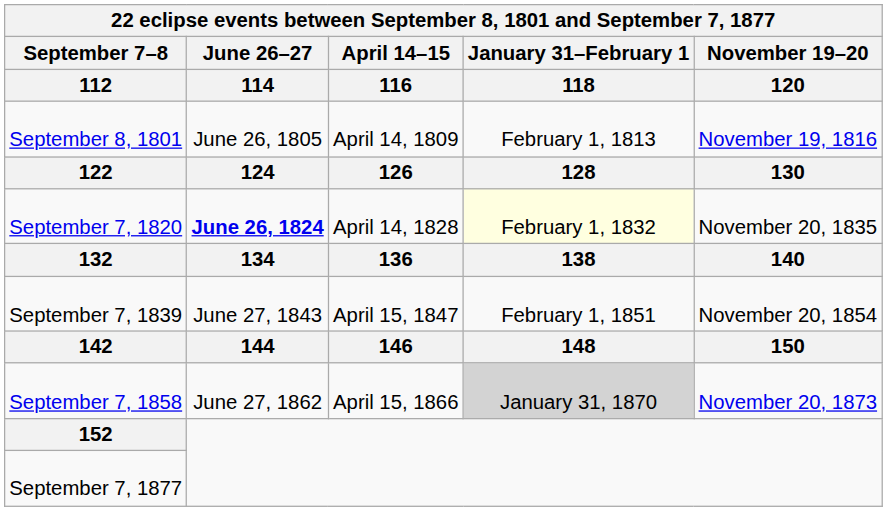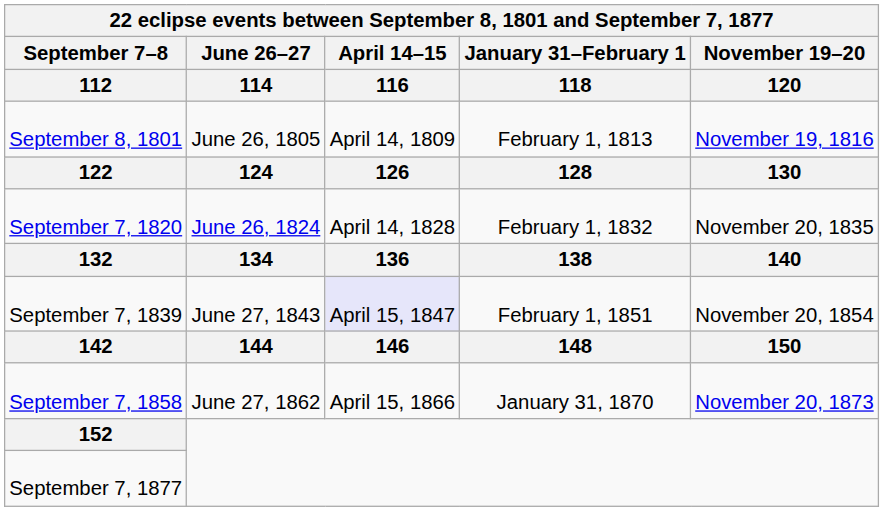(258, 227) bold -> (256, 227) normal
(579, 227) lightyellow background -> (575, 227) no background
(396, 314) no background -> (392, 314) lavender background
(579, 402) lightgrey background -> (575, 402) no background
